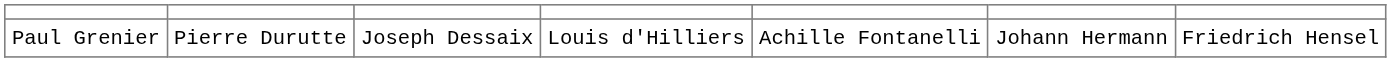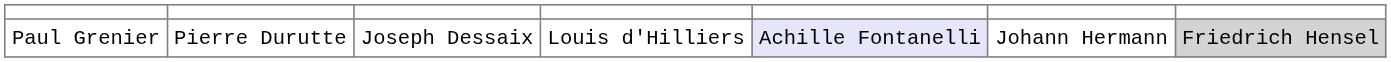(870, 38) no background -> (870, 38) lavender background
(1281, 38) no background -> (1281, 38) lightgrey background
